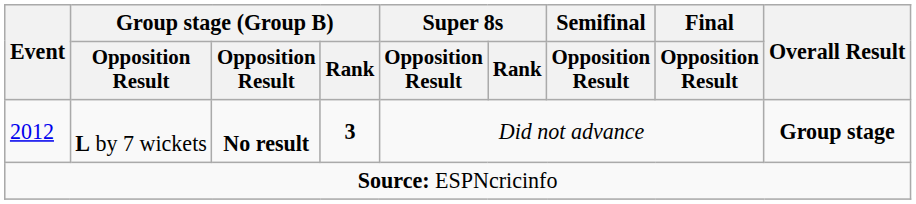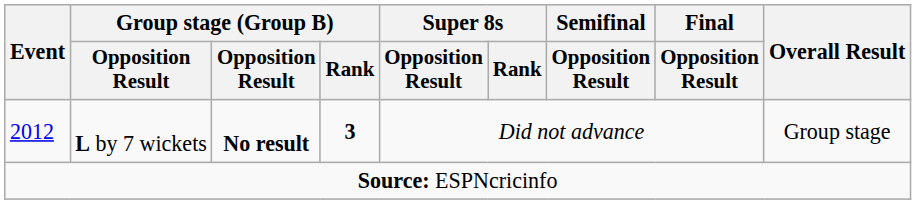(837, 131) bold -> (837, 131) normal
